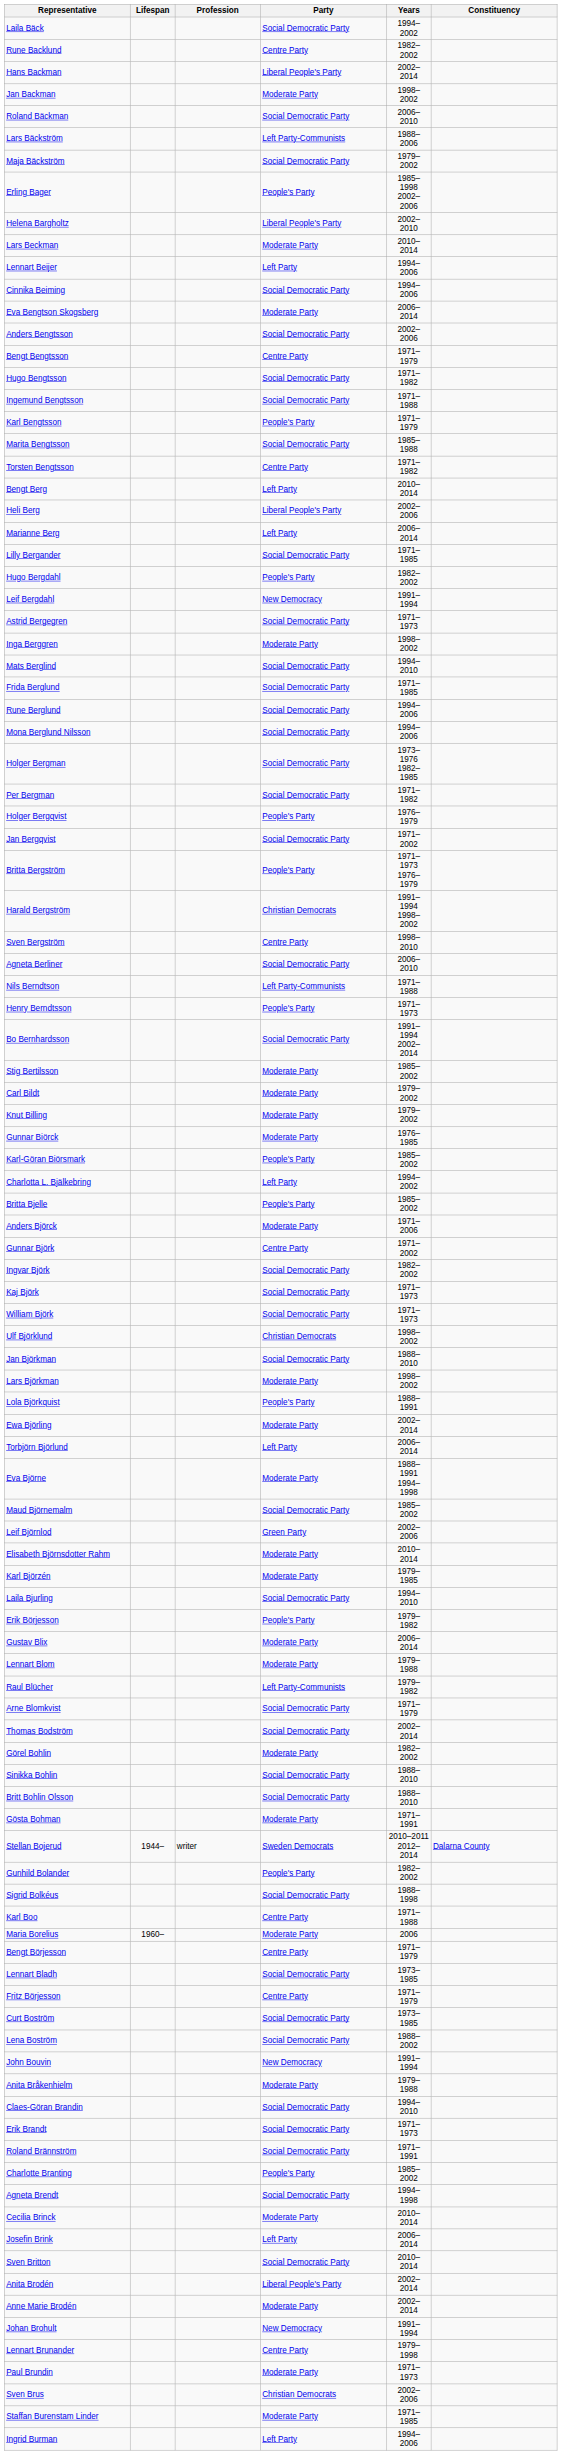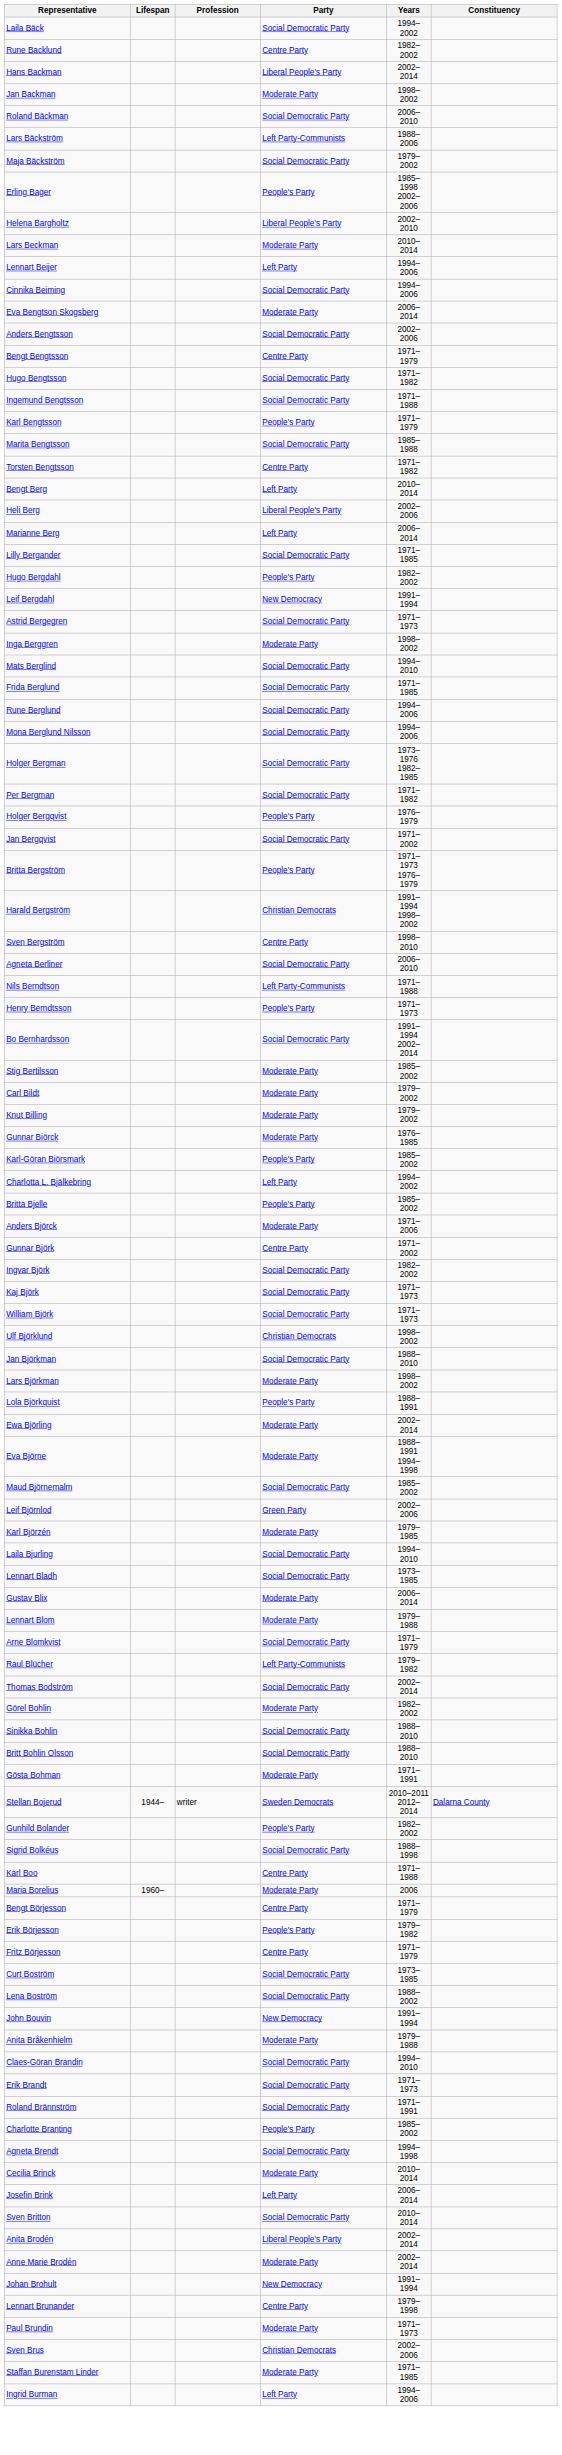- row: (37, 1447)
- row: (58, 1554)
rows swapped: (32, 1974) <-> (32, 1620)
rows swapped: (33, 1709) <-> (29, 1687)
